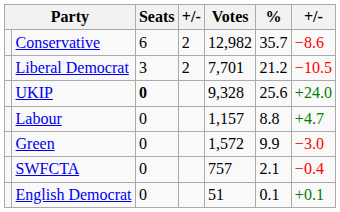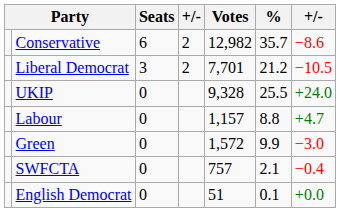(143, 93) bold -> (143, 93) normal
(273, 93) 25.6 -> (273, 93) 25.5
(309, 194) +0.1 -> (309, 194) +0.0
